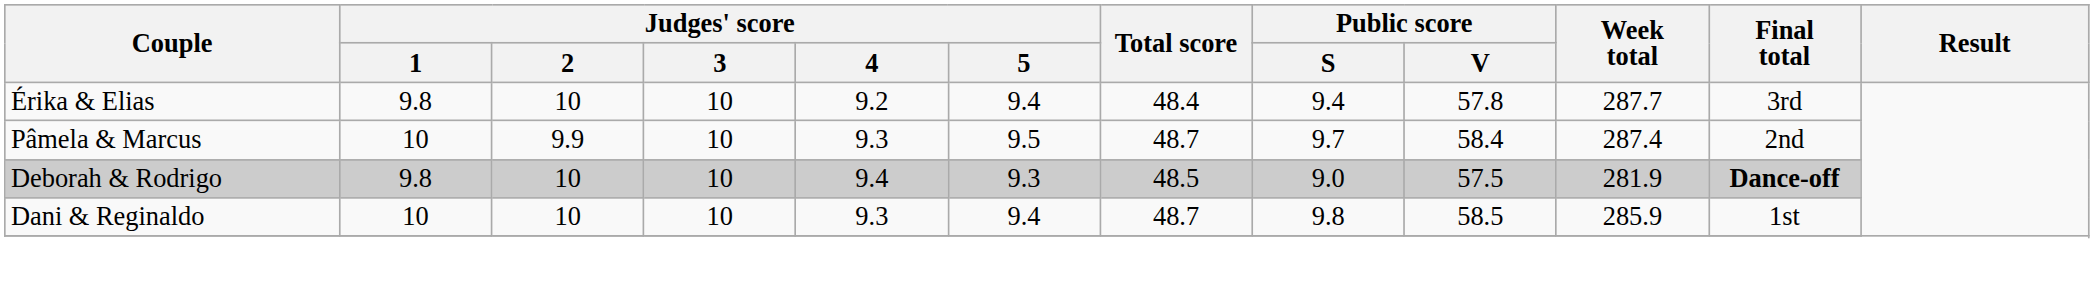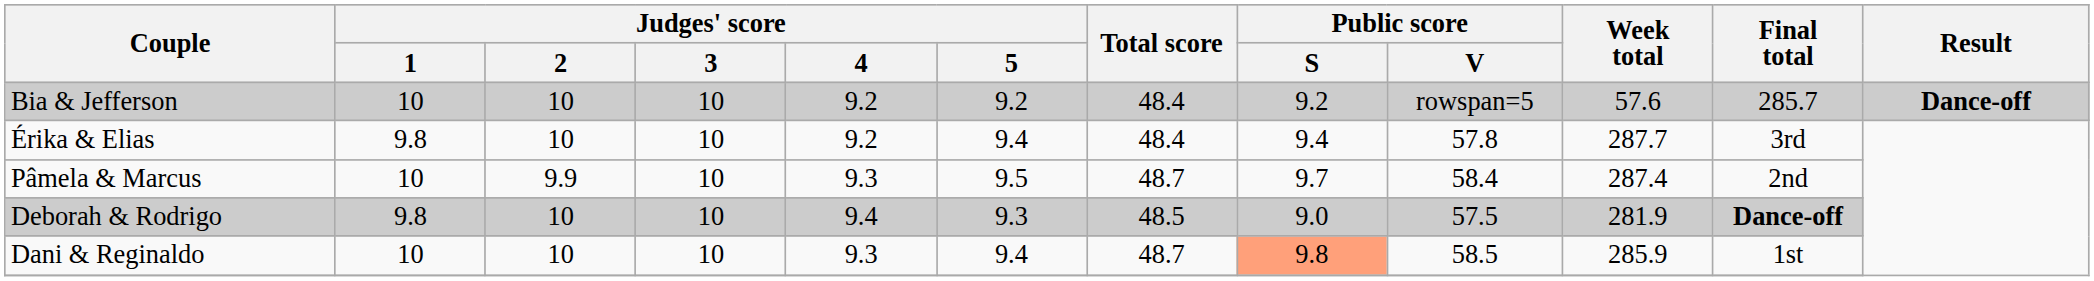+ row: (94, 100)
(1328, 216) no background -> (1312, 255) lightsalmon background
